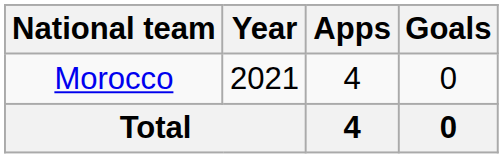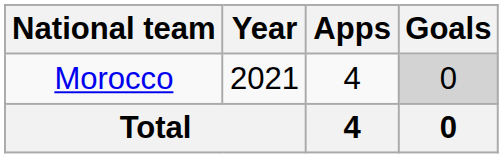(448, 78) no background -> (448, 78) lightgrey background
